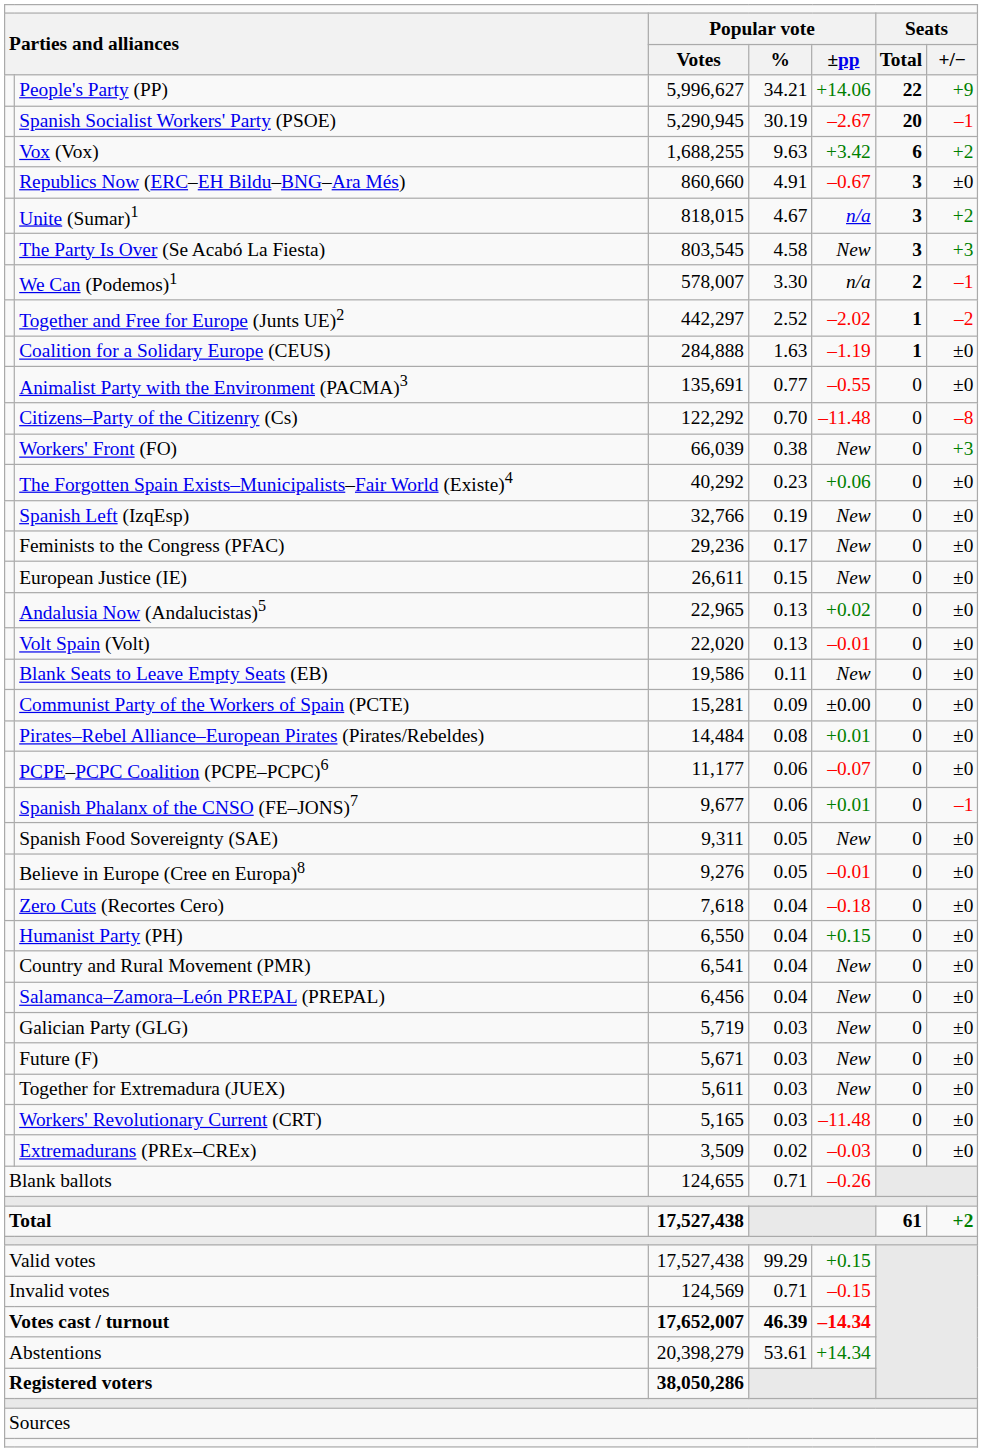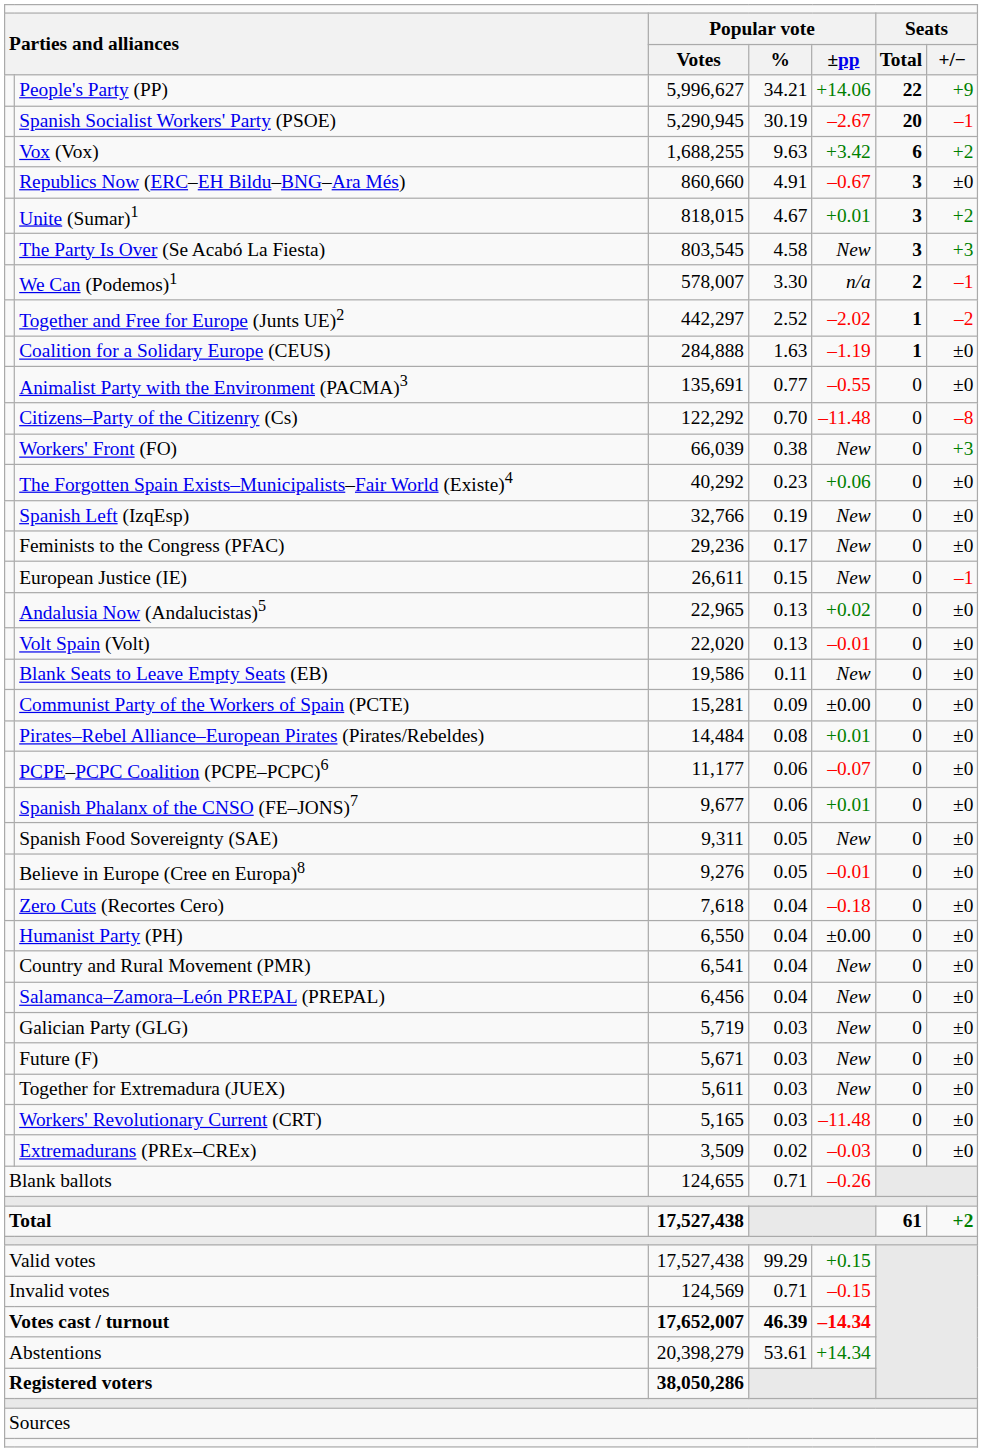(858, 215) n/a -> (848, 215) +0.01
(963, 576) ±0 -> (964, 576) –1
(964, 804) –1 -> (963, 804) ±0
(848, 935) +0.15 -> (849, 935) ±0.00
